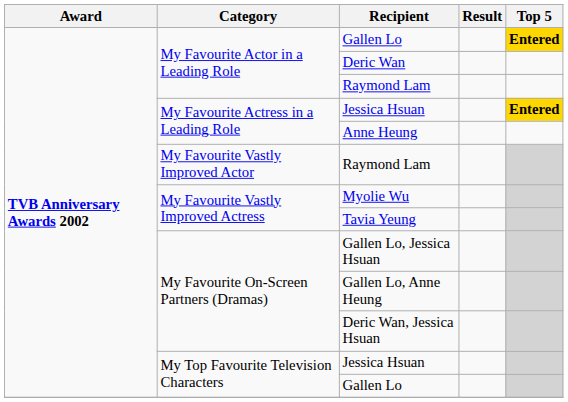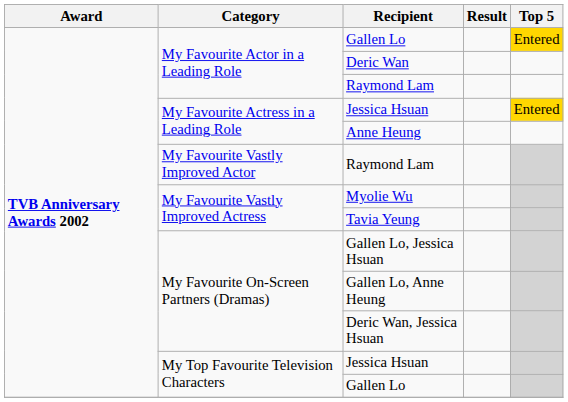(534, 39) bold -> (537, 39) normal
(534, 109) bold -> (537, 109) normal
